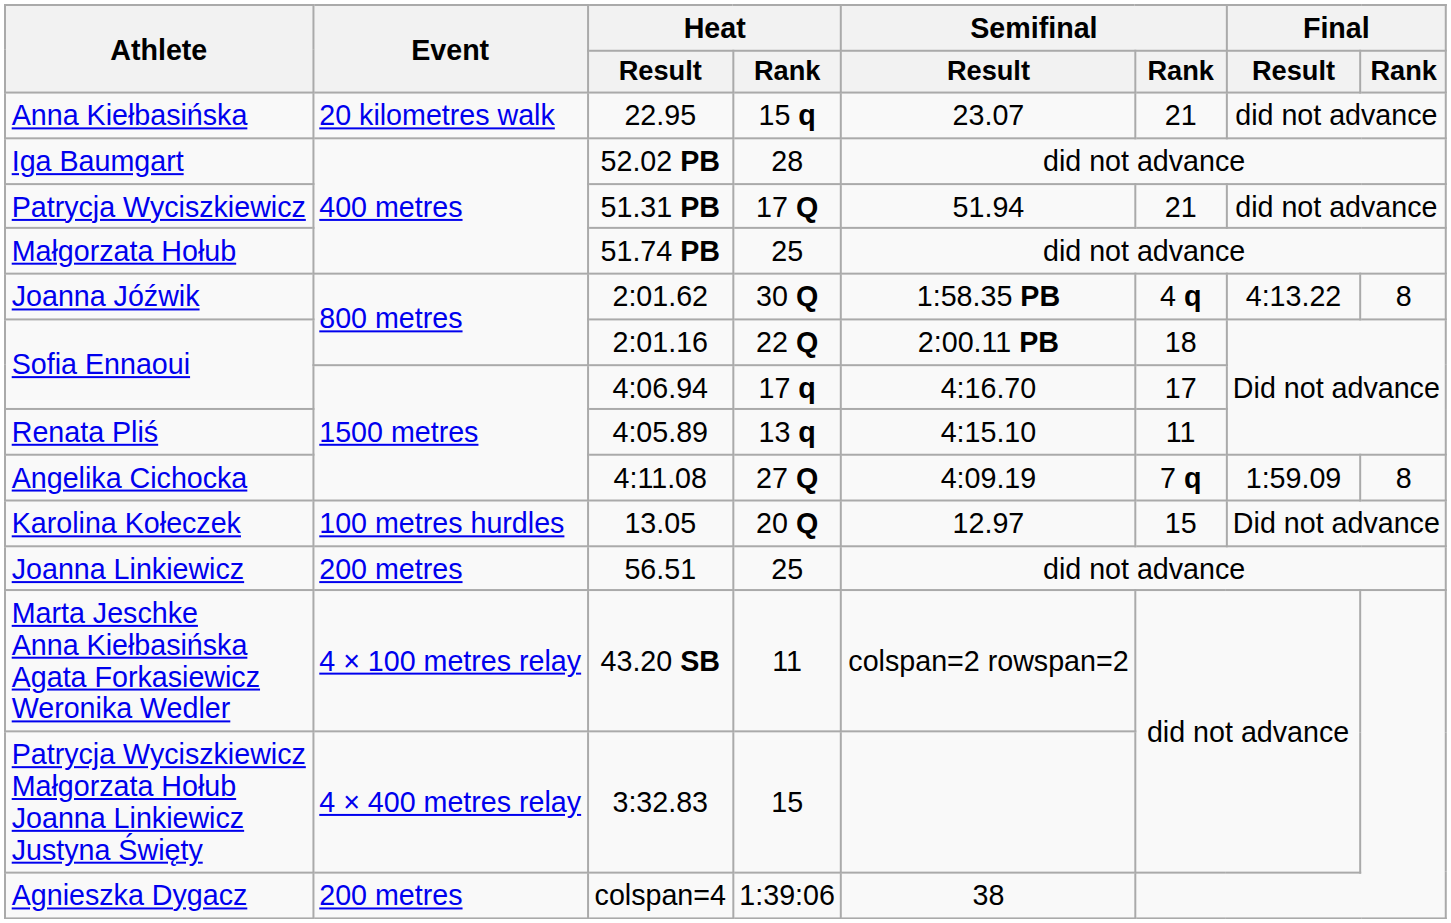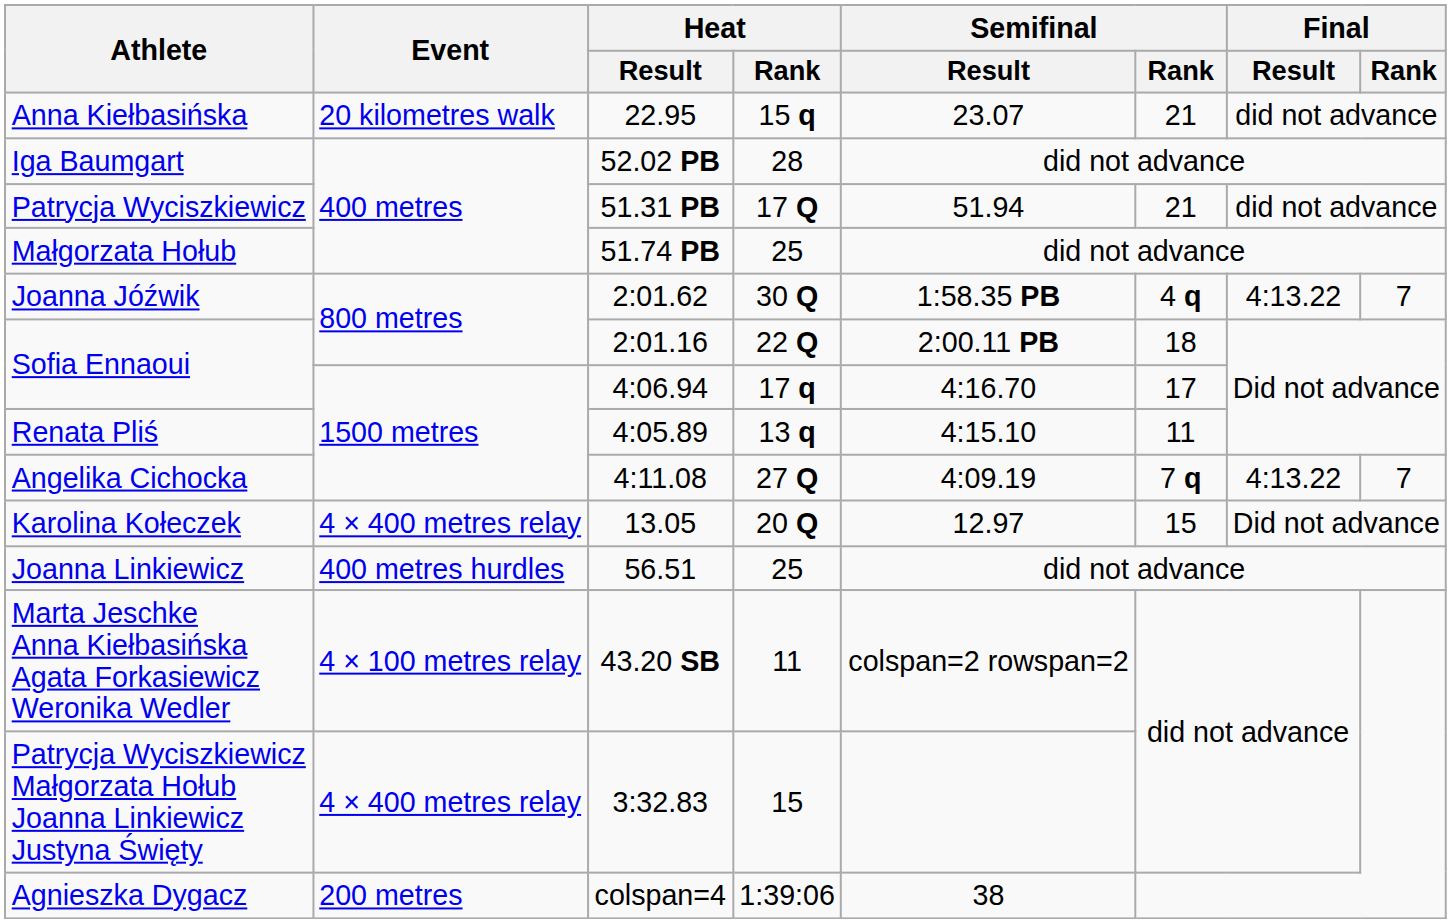(1404, 297) 8 -> (1404, 297) 7
(1294, 478) 1:59.09 -> (1294, 478) 4:13.22
(1404, 478) 8 -> (1404, 478) 7
(442, 523) 100 metres hurdles -> (450, 523) 4 × 400 metres relay
(391, 569) 200 metres -> (442, 569) 400 metres hurdles
